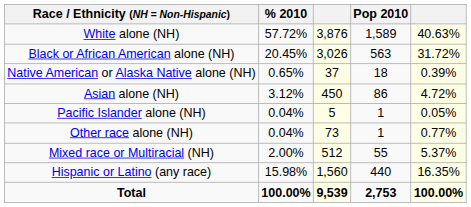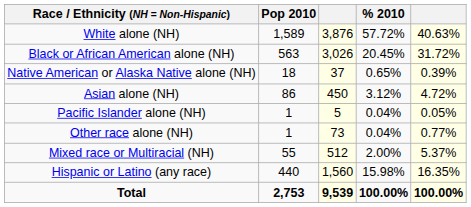columns swapped: (381, 14) <-> (286, 14)
